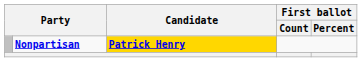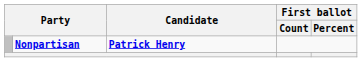(147, 44) gold background -> (147, 44) no background
